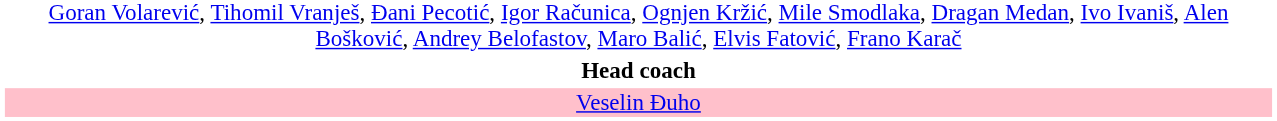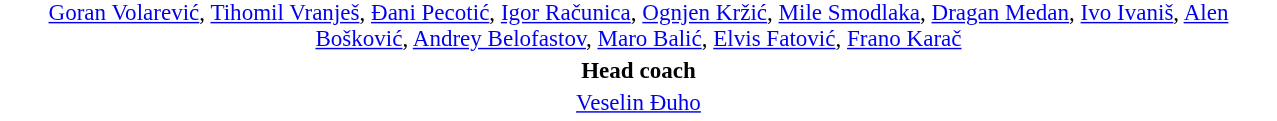(638, 102) pink background -> (638, 102) no background
